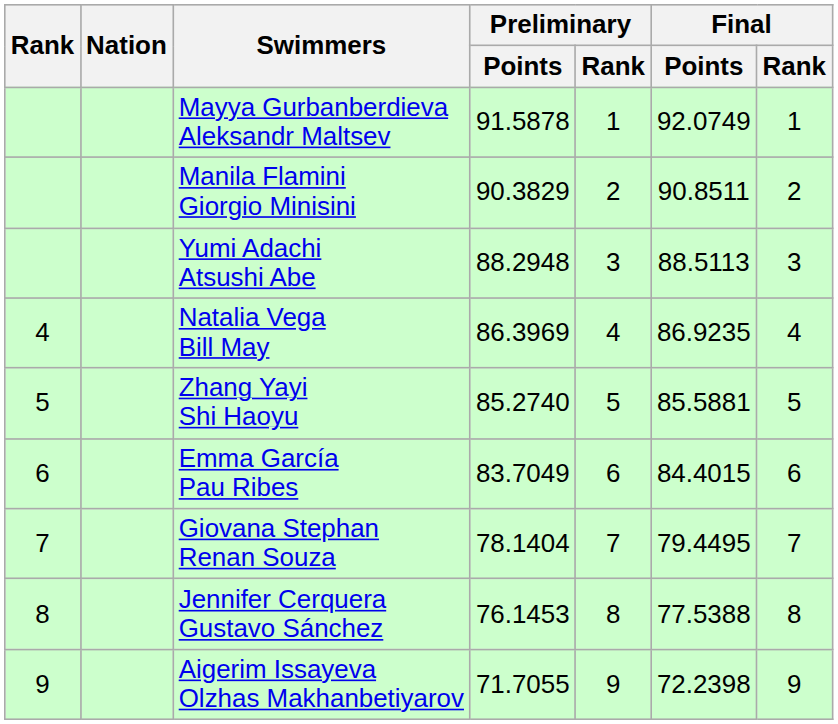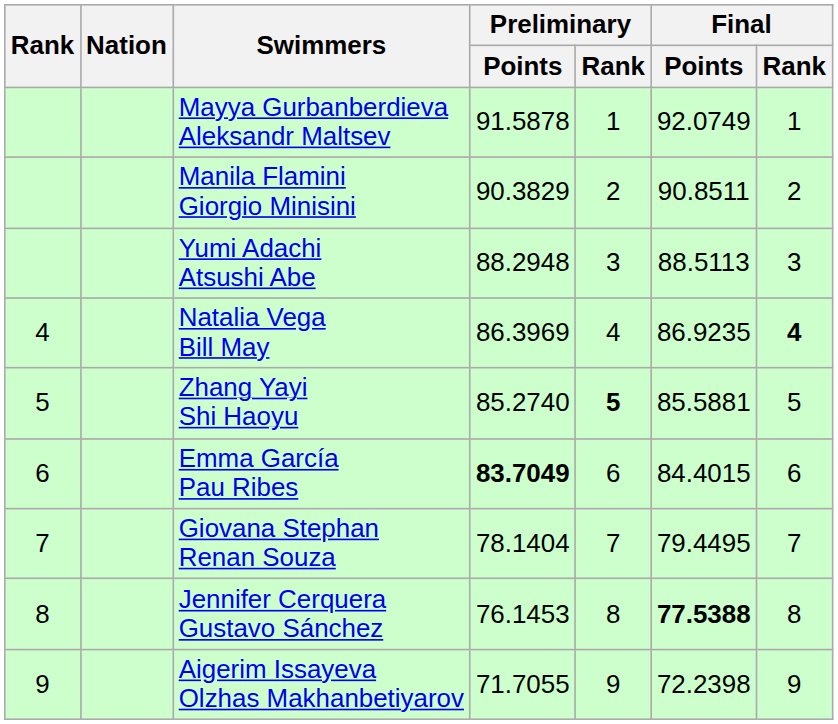(794, 332) normal -> (794, 332) bold
(613, 402) normal -> (613, 402) bold
(523, 473) normal -> (523, 473) bold
(704, 613) normal -> (704, 613) bold
